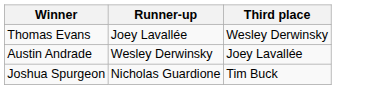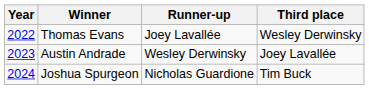+ column: (21, 14)
